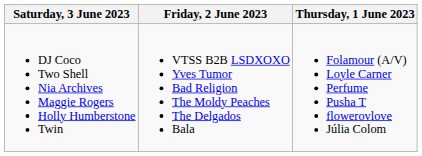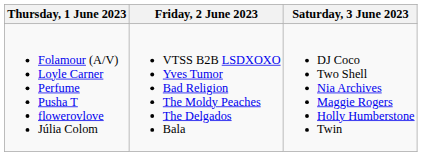columns swapped: (355, 14) <-> (71, 14)
